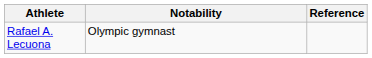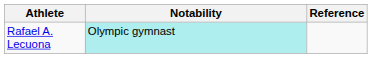(131, 31) no background -> (131, 31) paleturquoise background
